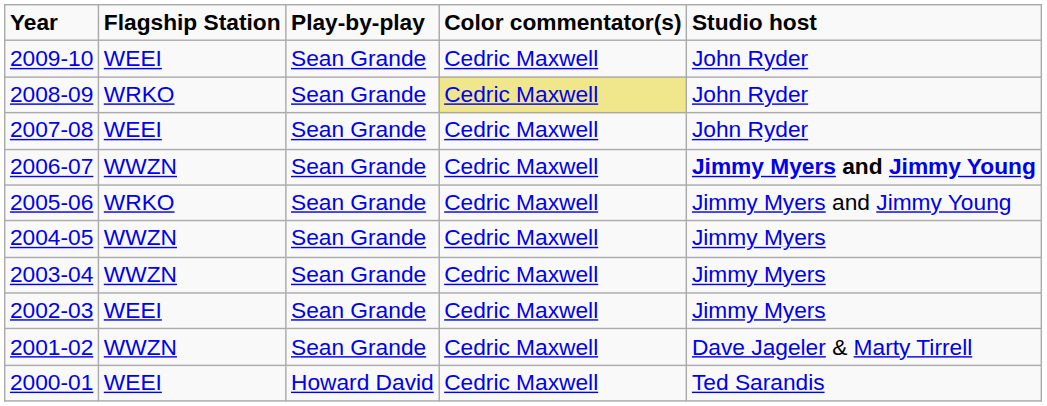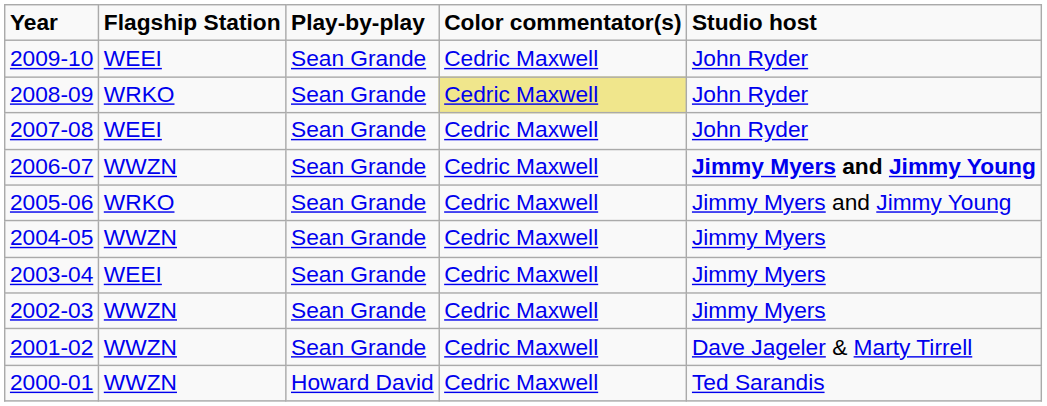(140, 274) WWZN -> (133, 274) WEEI
(133, 310) WEEI -> (140, 310) WWZN
(133, 382) WEEI -> (140, 382) WWZN
